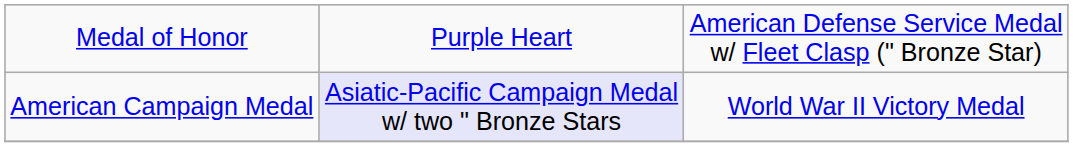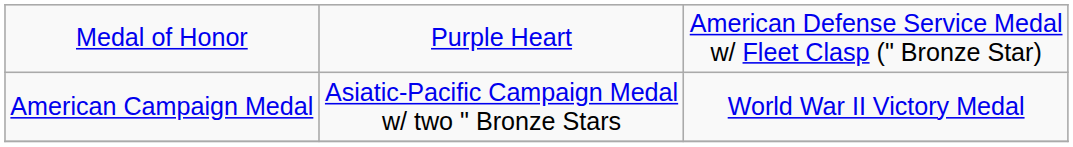(502, 106) lavender background -> (502, 106) no background
